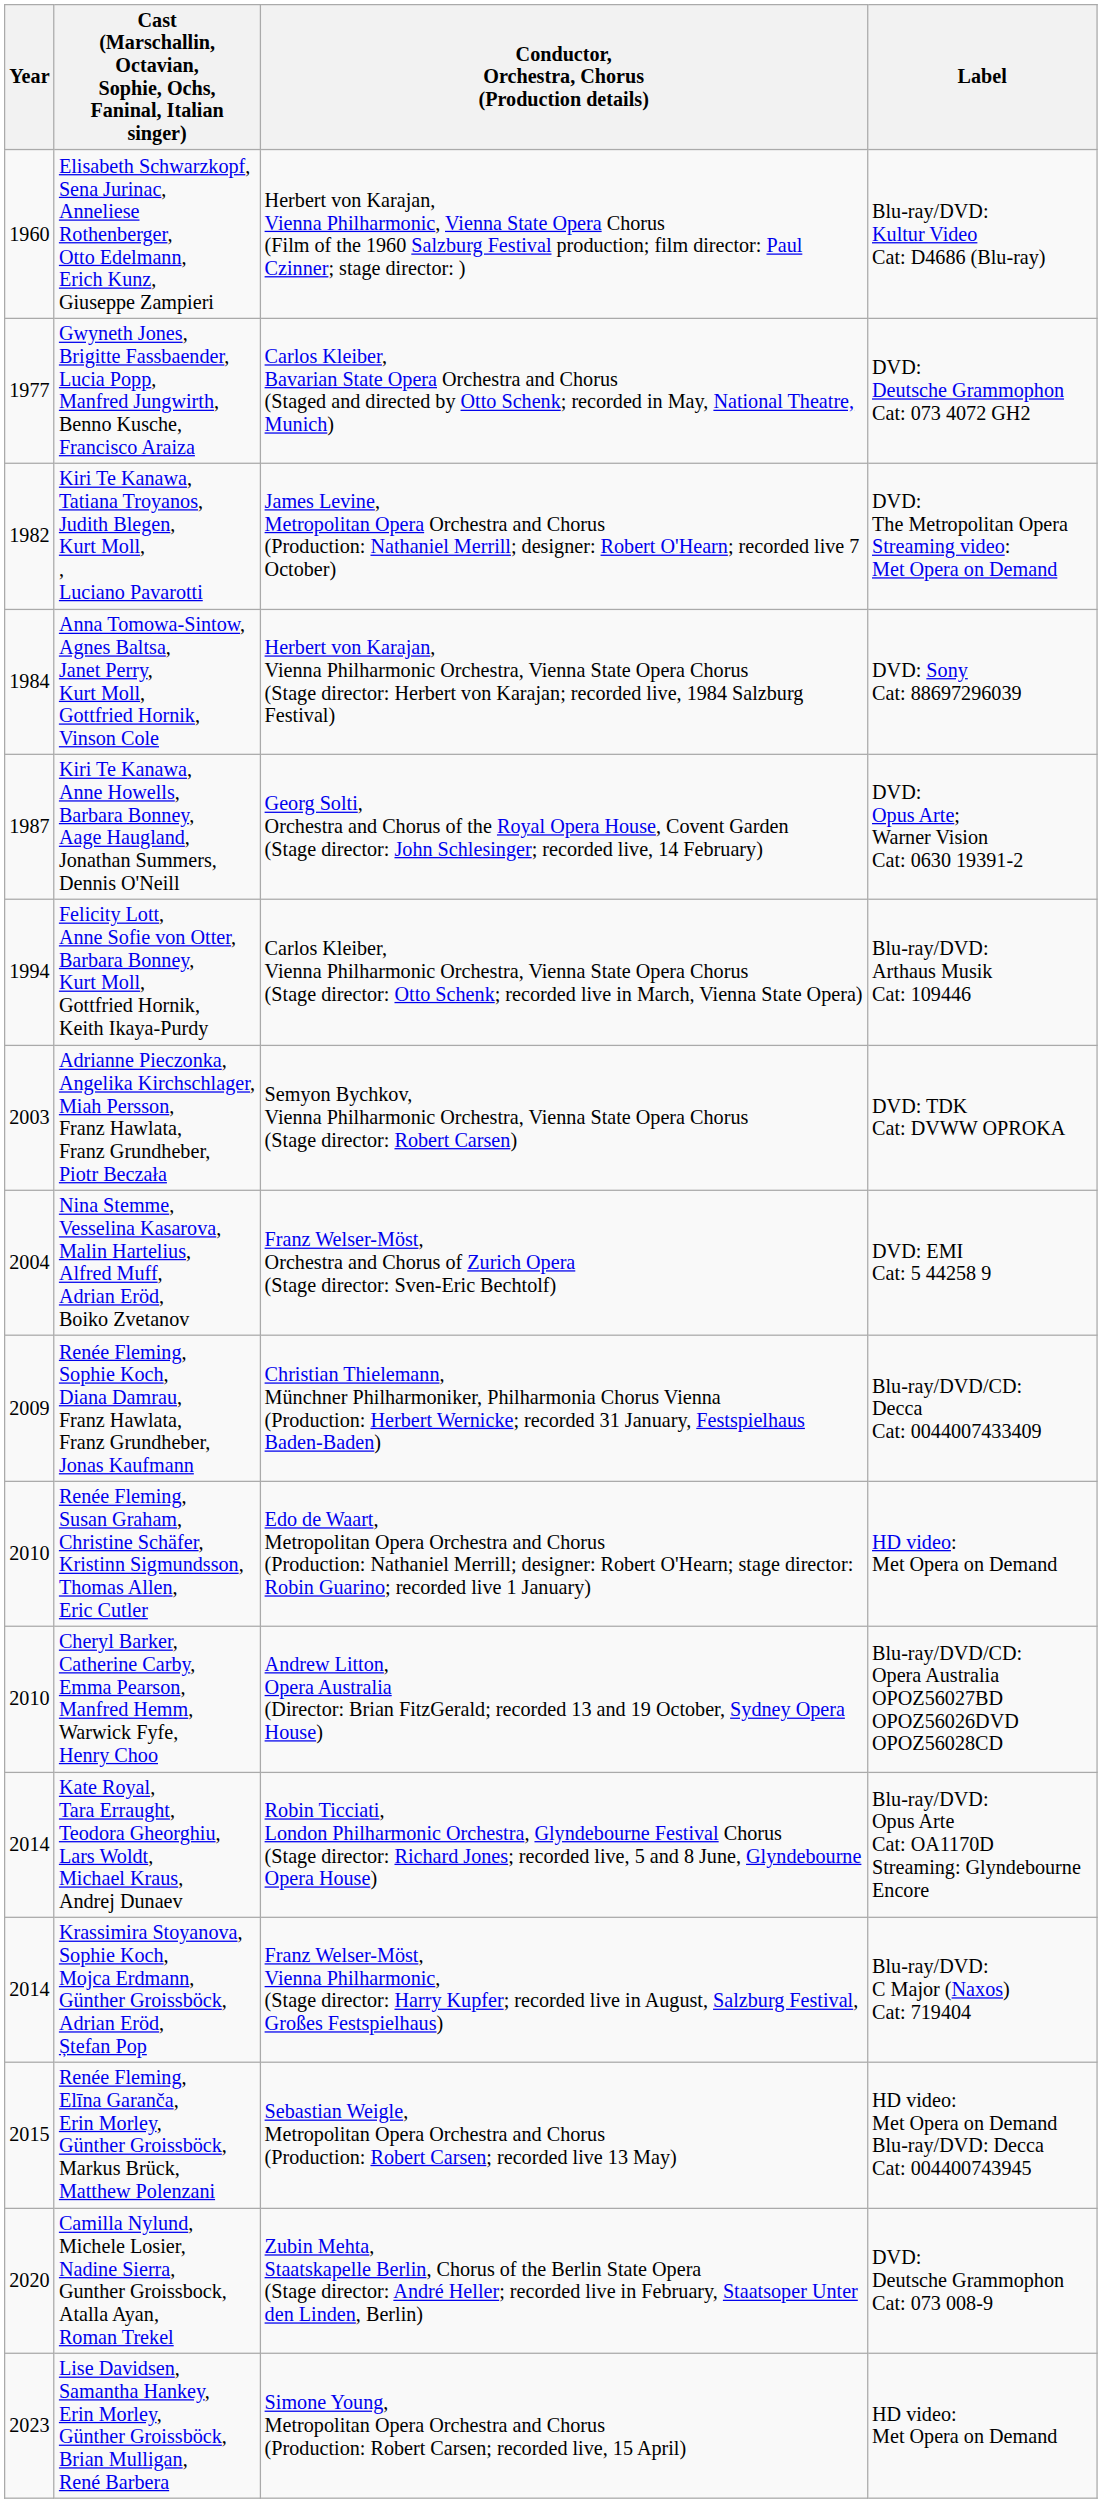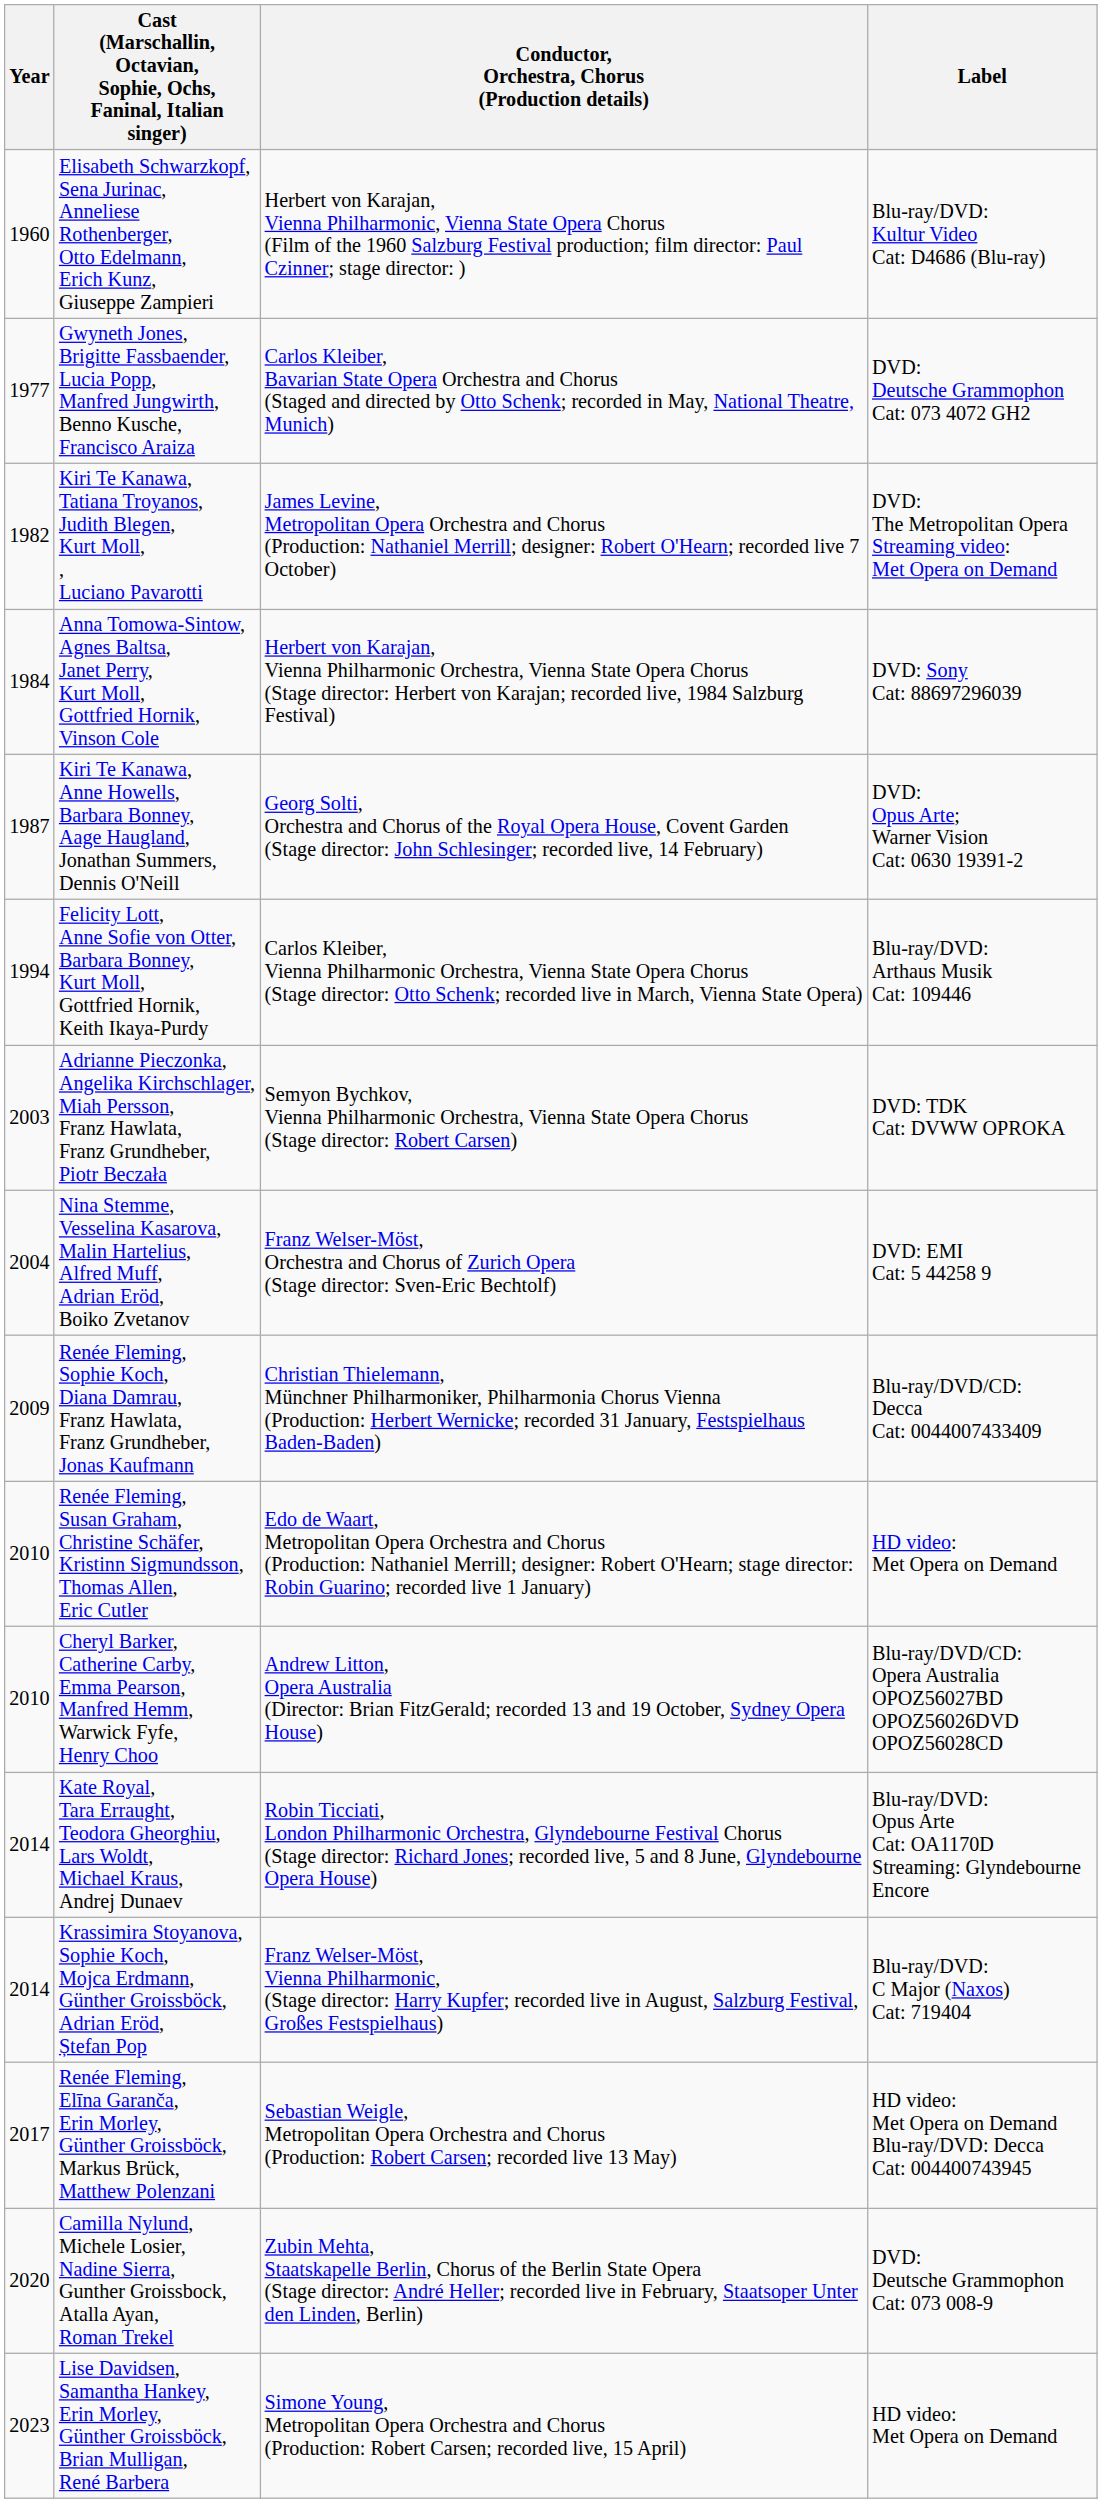(29, 2135) 2015 -> (29, 2135) 2017
